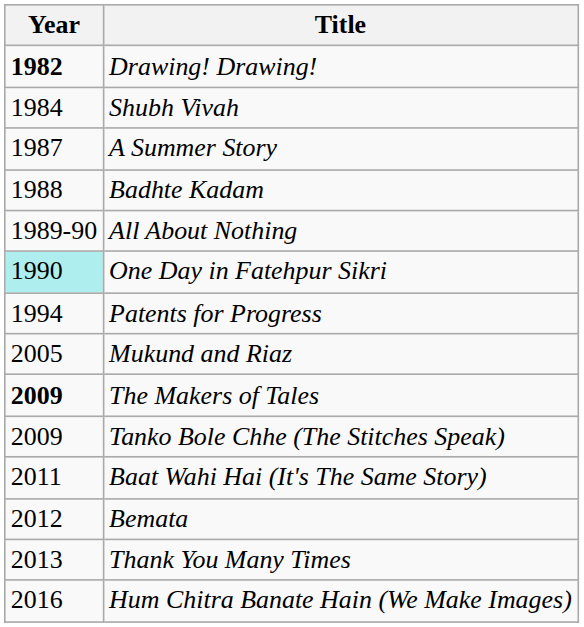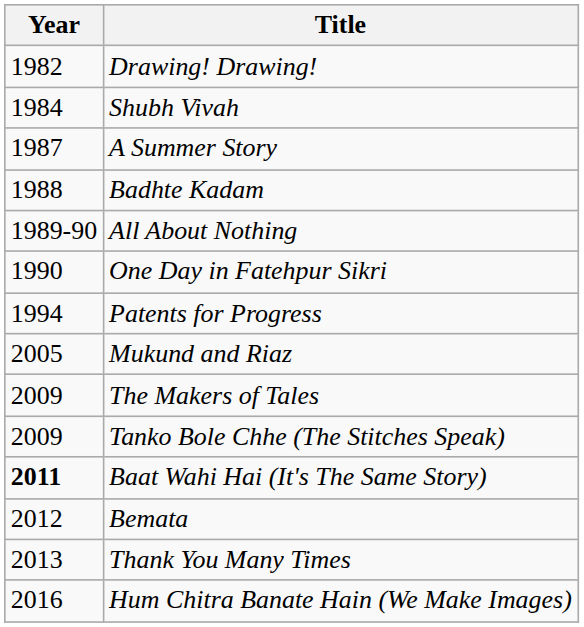(37, 66) bold -> (37, 66) normal
(37, 271) paleturquoise background -> (37, 271) no background
(37, 395) bold -> (37, 395) normal
(36, 477) normal -> (36, 477) bold
